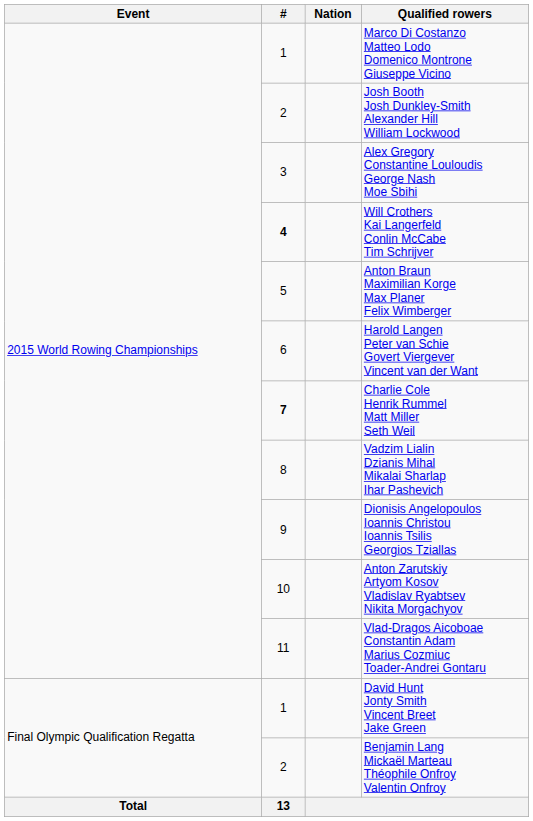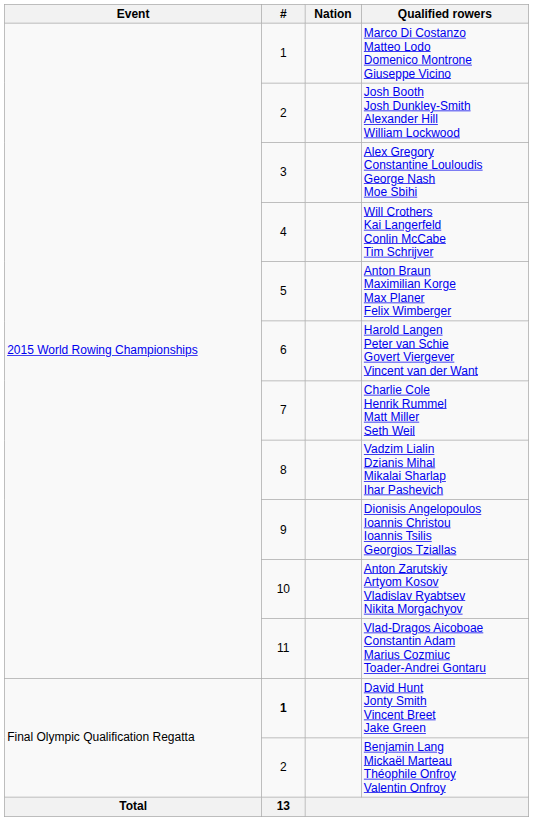(283, 231) bold -> (283, 231) normal
(283, 410) bold -> (283, 410) normal
(283, 708) normal -> (283, 708) bold
